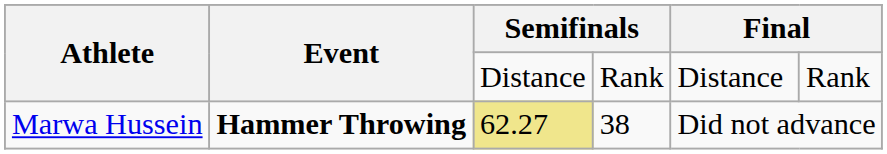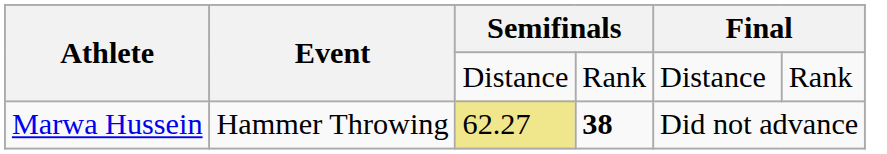(341, 124) bold -> (333, 124) normal
(615, 124) normal -> (597, 124) bold
